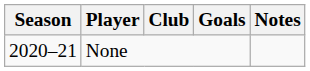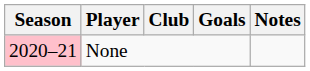(43, 50) no background -> (43, 50) pink background
